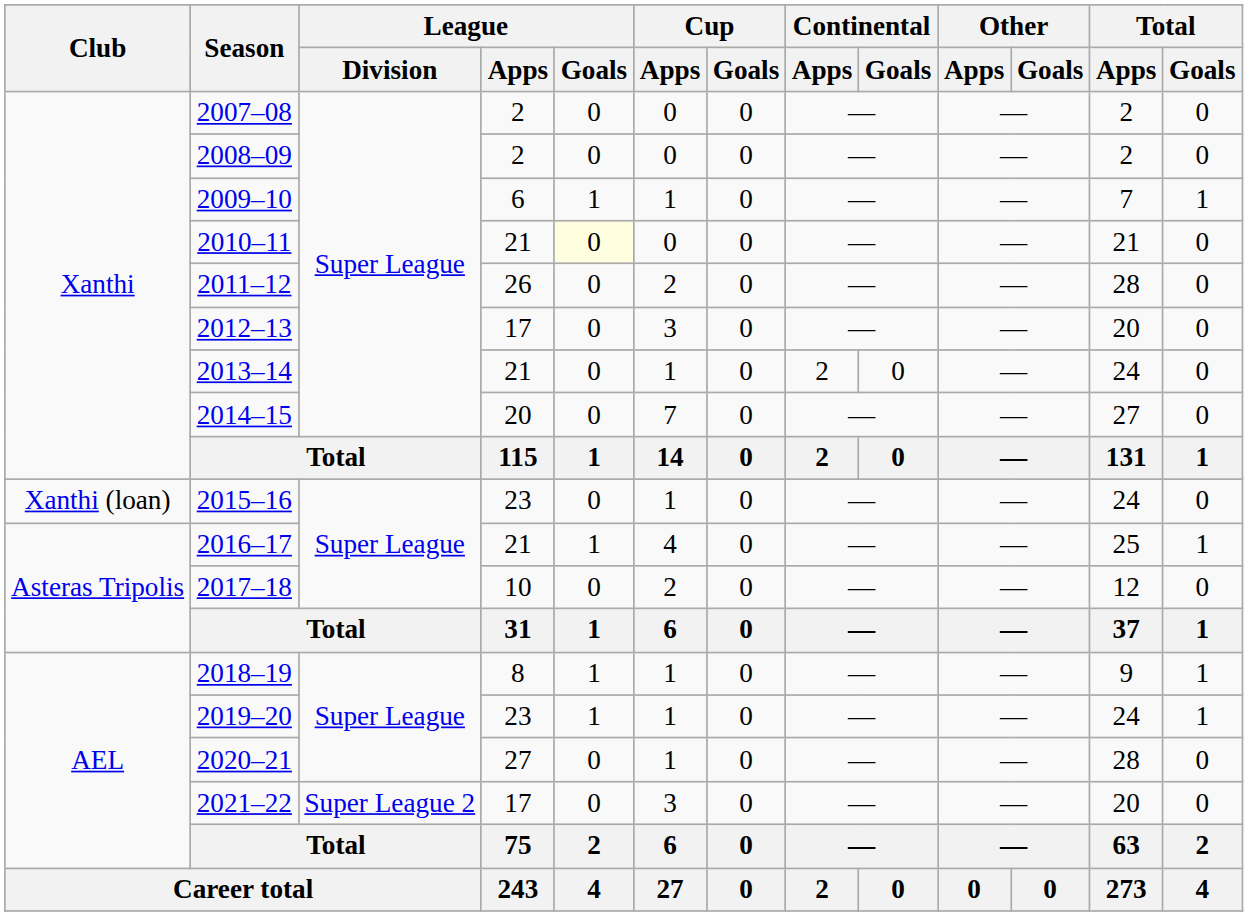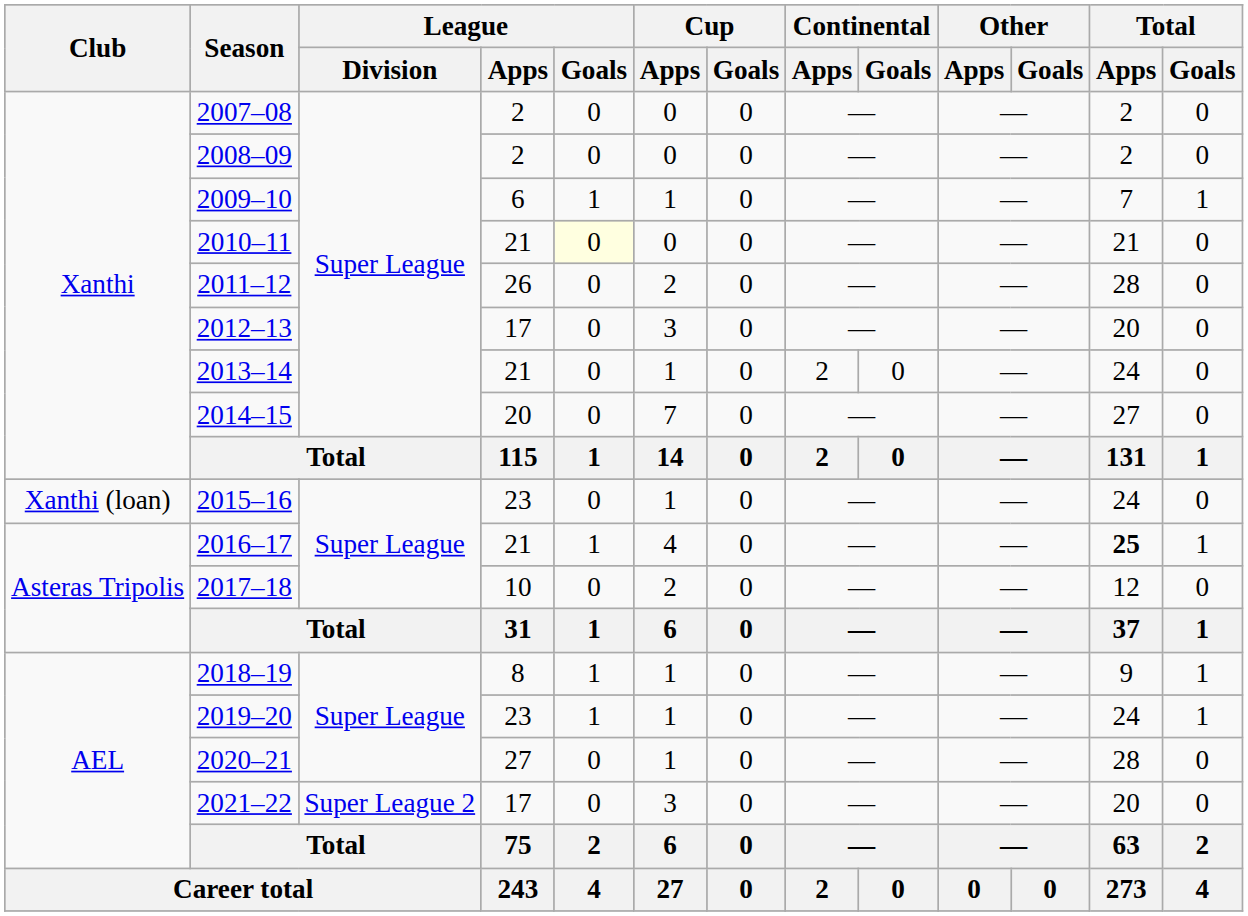(1126, 543) normal -> (1126, 543) bold
